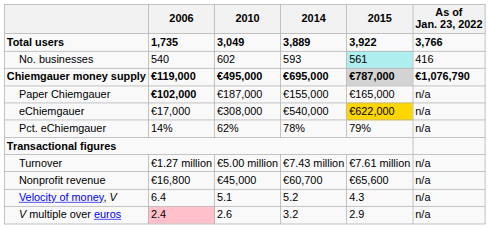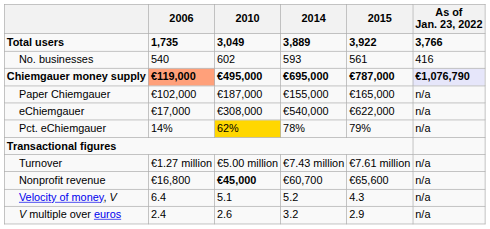(358, 59) paleturquoise background -> (358, 59) no background
(173, 77) no background -> (173, 77) lightsalmon background
(372, 77) lightgrey background -> (372, 77) no background
(443, 77) no background -> (443, 77) lavender background
(174, 94) bold -> (174, 94) normal
(372, 111) gold background -> (372, 111) no background
(228, 128) no background -> (228, 128) gold background
(237, 180) normal -> (237, 180) bold
(158, 215) pink background -> (158, 215) no background
